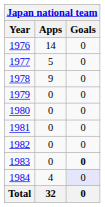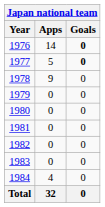(83, 45) normal -> (83, 45) bold
(83, 62) normal -> (83, 62) bold
(83, 161) bold -> (83, 161) normal
(83, 177) lavender background -> (83, 177) no background
